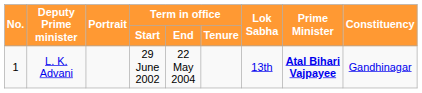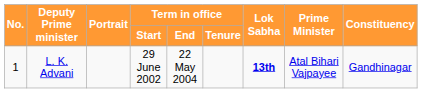(262, 67) normal -> (264, 67) bold
(313, 67) bold -> (314, 67) normal
